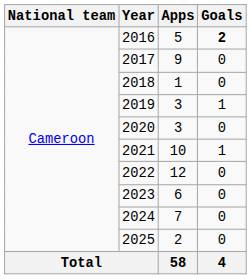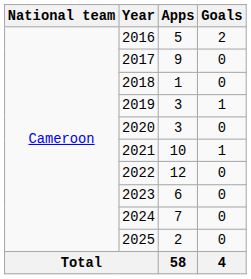(222, 38) bold -> (222, 38) normal
